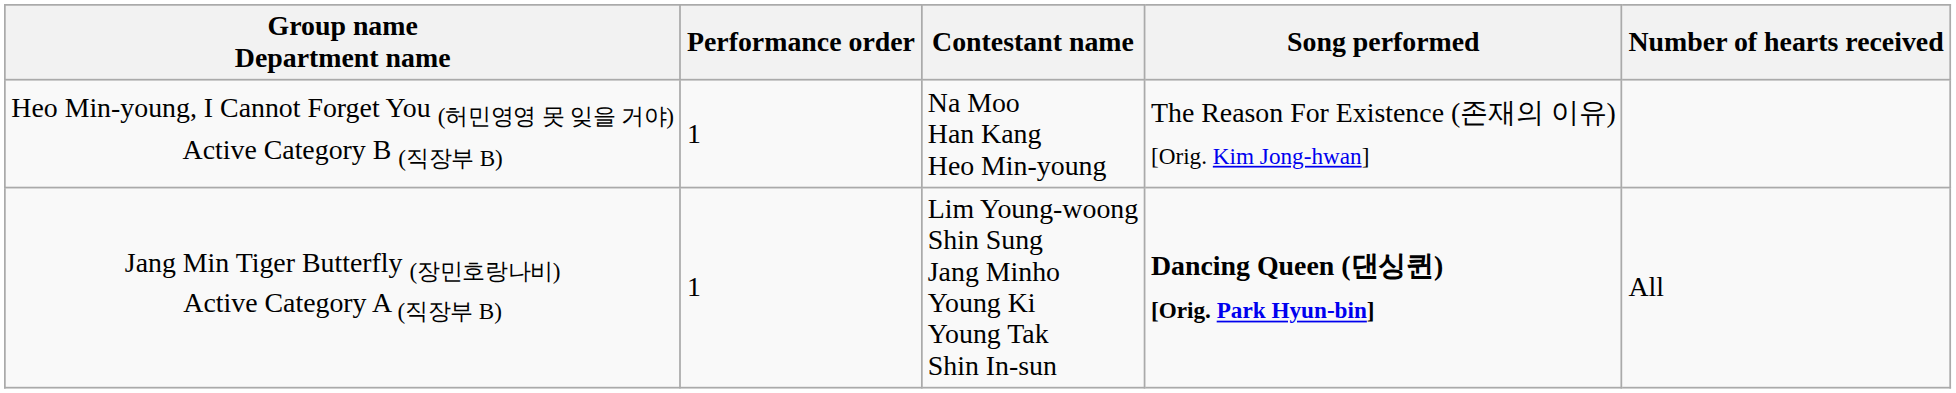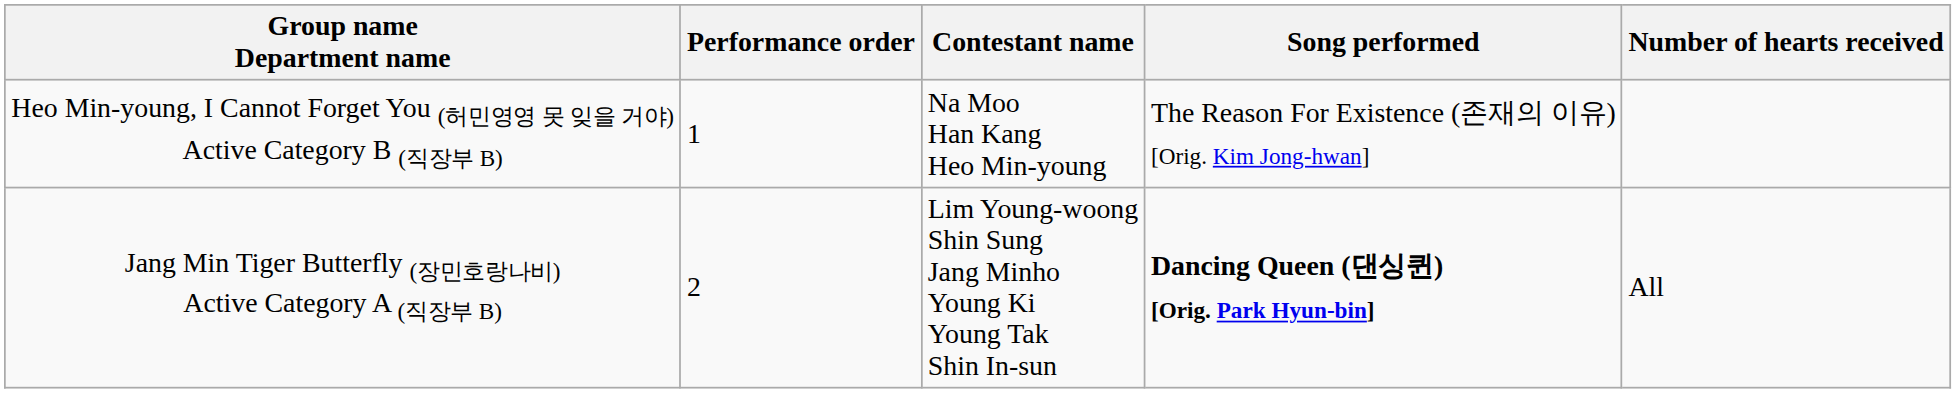(694, 287) 1 -> (694, 287) 2
